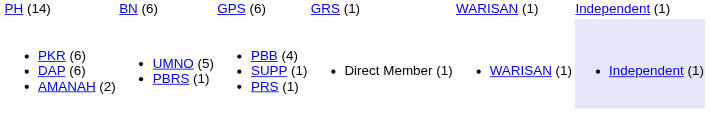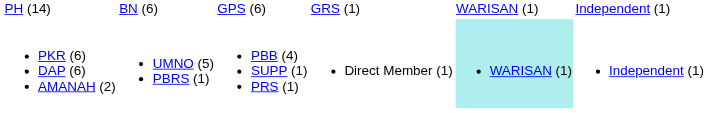(514, 71) no background -> (514, 71) paleturquoise background
(640, 71) lavender background -> (640, 71) no background
